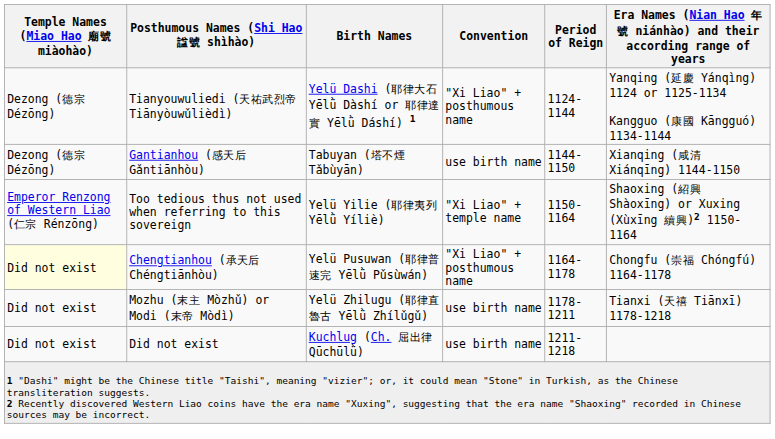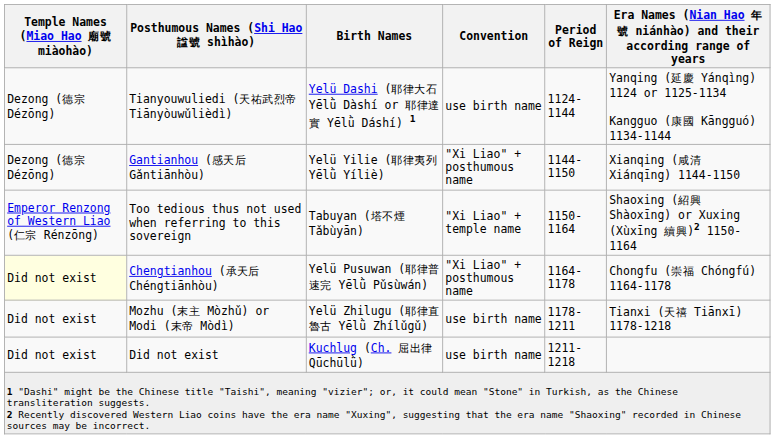(483, 106) "Xi Liao" + posthumous name -> (494, 106) use birth name
(357, 162) Tabuyan (塔不煙 Tǎbùyān) -> (373, 168) Yelü Yilie (耶律夷列 Yēlǜ Yíliè)
(494, 162) use birth name -> (483, 167) "Xi Liao" + posthumous name
(373, 212) Yelü Yilie (耶律夷列 Yēlǜ Yíliè) -> (357, 223) Tabuyan (塔不煙 Tǎbùyān)
